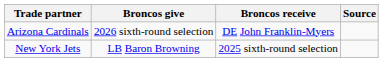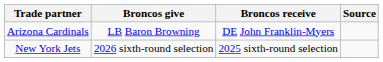(154, 31) 2026 sixth-round selection -> (154, 31) LB Baron Browning
(154, 48) LB Baron Browning -> (154, 48) 2026 sixth-round selection
